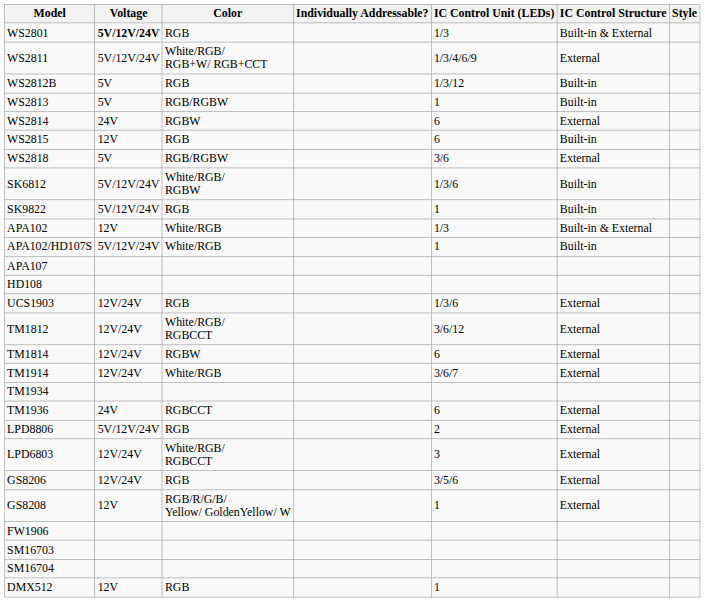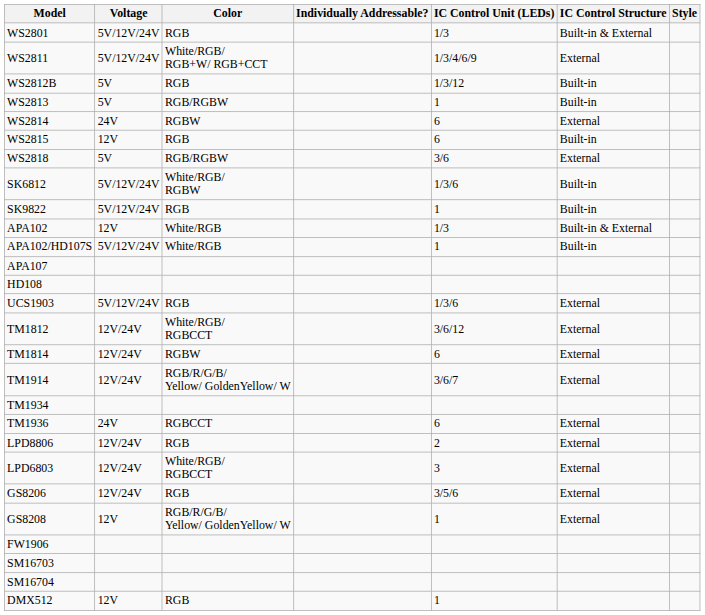(129, 32) bold -> (129, 32) normal
(120, 303) 12V/24V -> (129, 303) 5V/12V/24V
(193, 373) White/RGB -> (228, 379) RGB/R/G/B/ Yellow/ GoldenYellow/ W
(129, 429) 5V/12V/24V -> (120, 442) 12V/24V
